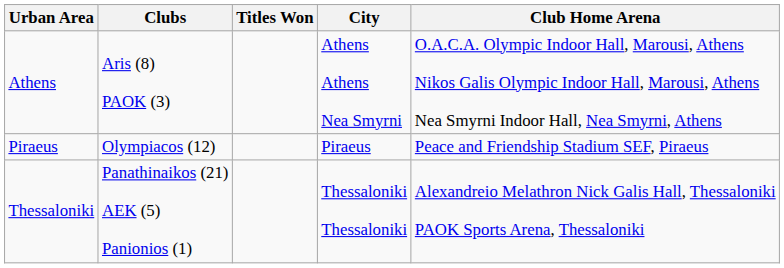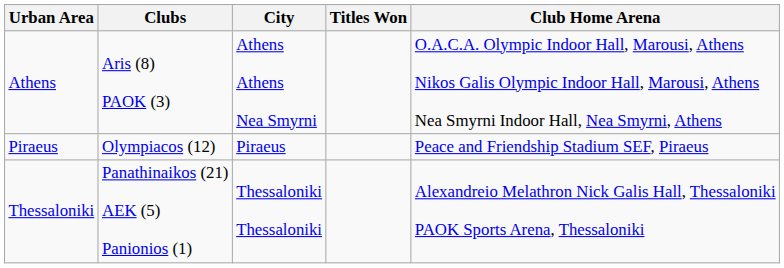columns swapped: (275, 17) <-> (364, 17)
